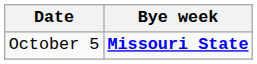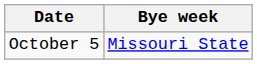(178, 46) bold -> (178, 46) normal
